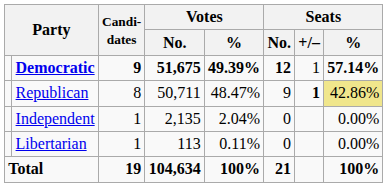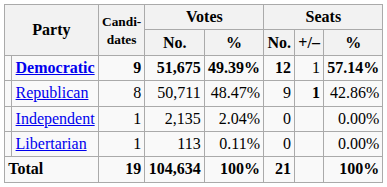(355, 93) khaki background -> (355, 93) no background
